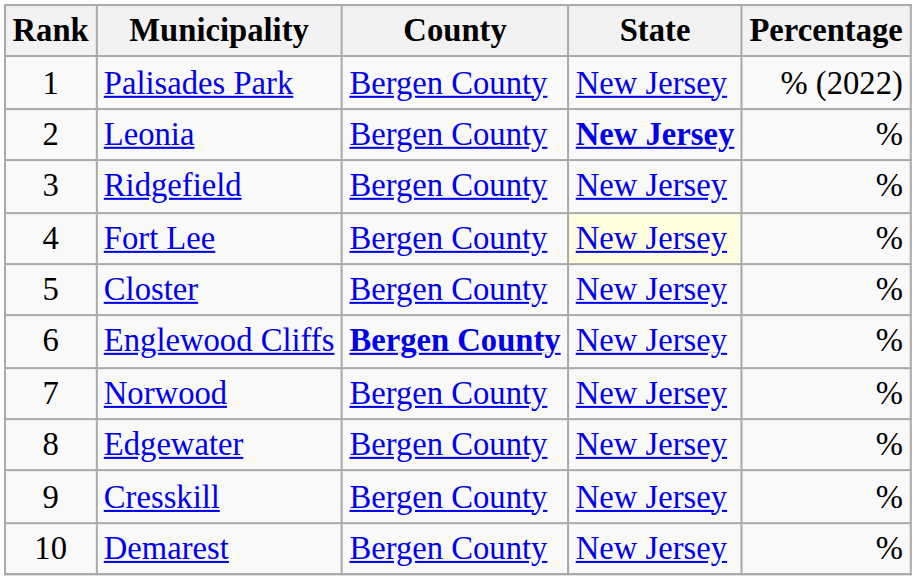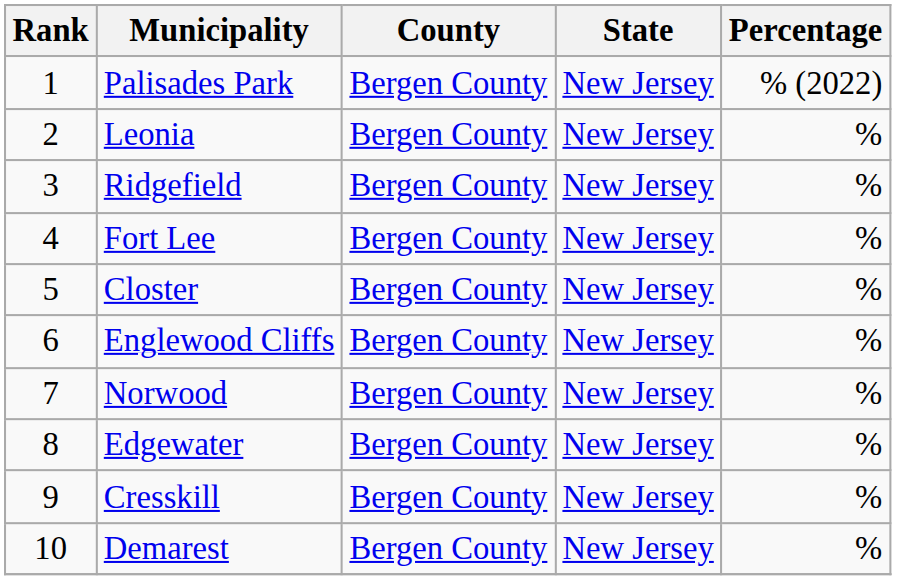(655, 133) bold -> (638, 133) normal
(651, 237) lightyellow background -> (638, 237) no background
(455, 340) bold -> (448, 340) normal
